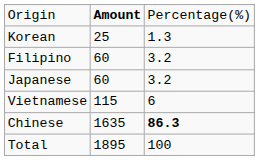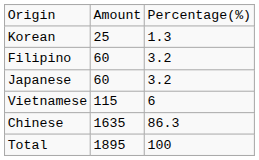(117, 15) bold -> (117, 15) normal
(164, 123) bold -> (164, 123) normal
